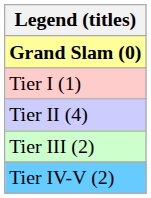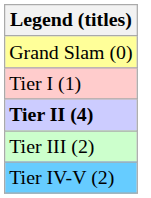(75, 51) bold -> (71, 51) normal
(49, 114) normal -> (51, 114) bold
